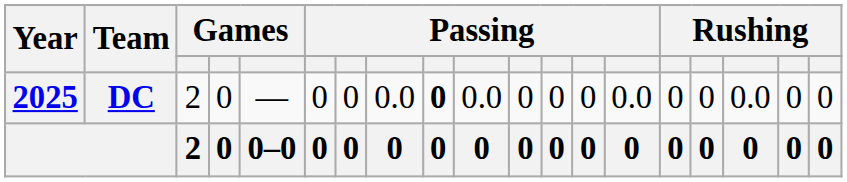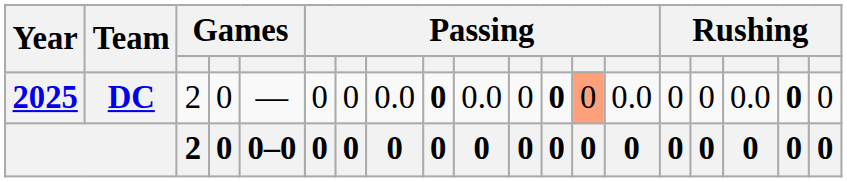(557, 97) normal -> (557, 97) bold
(588, 97) no background -> (588, 97) lightsalmon background
(794, 97) normal -> (794, 97) bold
